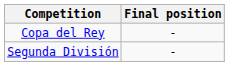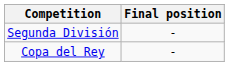rows swapped: (63, 52) <-> (63, 33)
